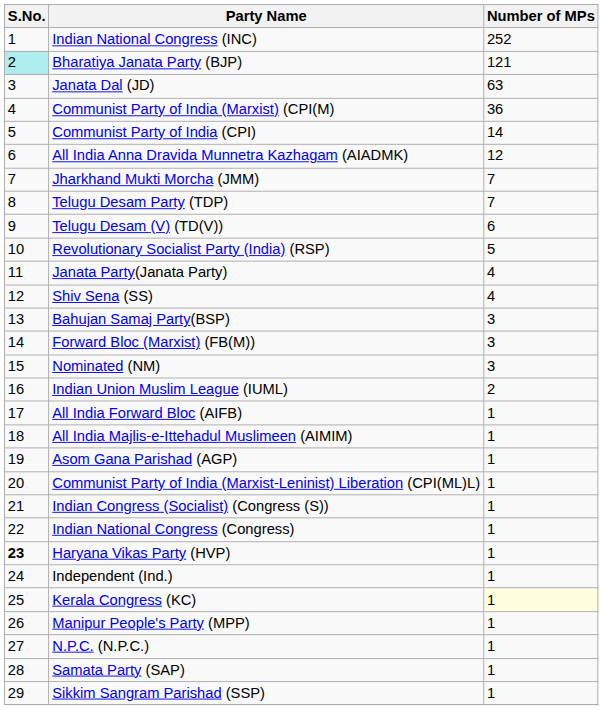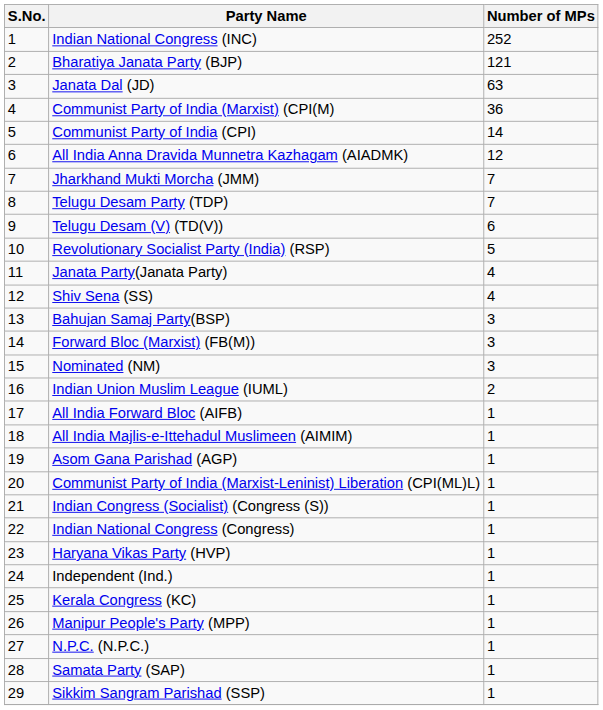(12, 62) paleturquoise background -> (12, 62) no background
(16, 553) bold -> (16, 553) normal
(491, 599) lightyellow background -> (491, 599) no background
